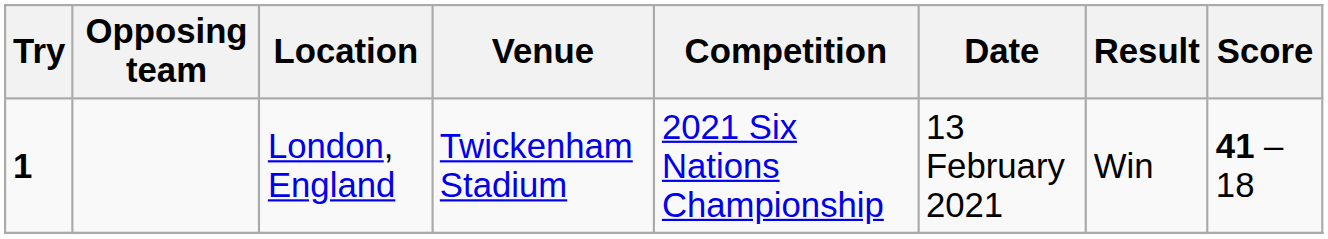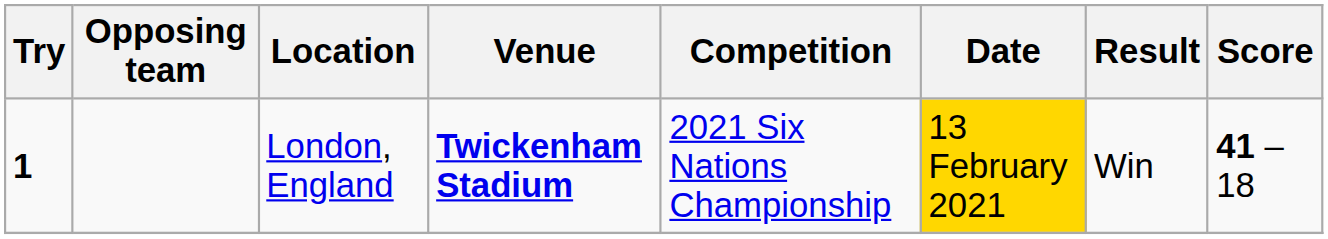(536, 165) normal -> (539, 165) bold
(995, 165) no background -> (998, 165) gold background
